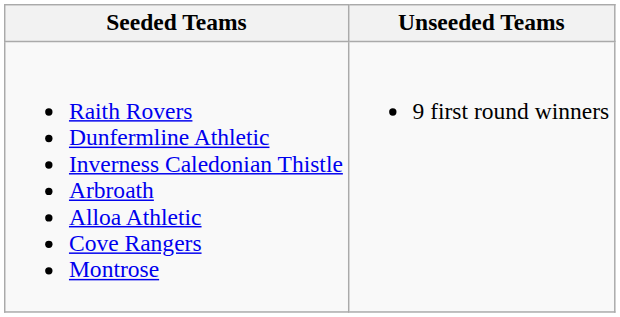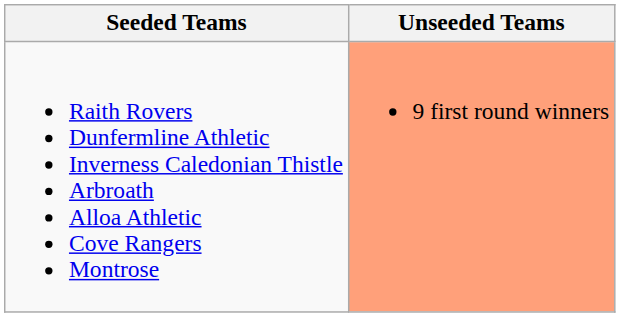(481, 111) no background -> (481, 111) lightsalmon background
